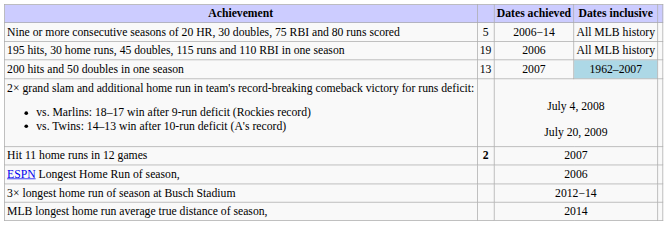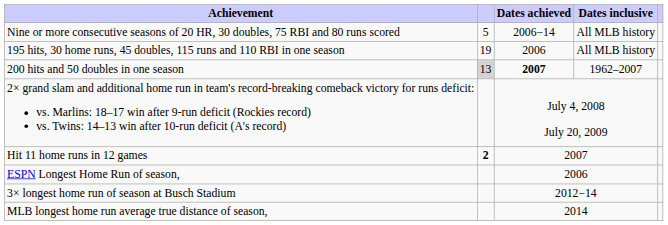(486, 69) no background -> (486, 69) lightgrey background
(534, 69) normal -> (534, 69) bold
(616, 69) lightblue background -> (616, 69) no background
